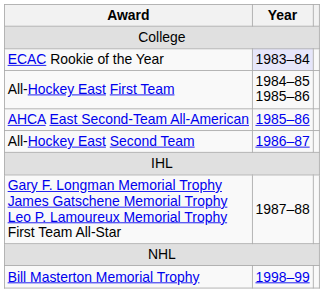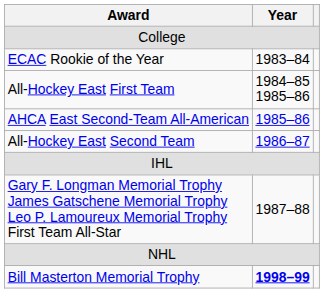(283, 59) lavender background -> (283, 59) no background
(283, 276) normal -> (283, 276) bold
